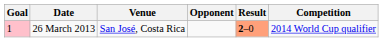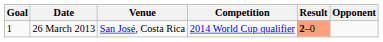columns swapped: (212, 12) <-> (323, 12)
(9, 28) pink background -> (9, 28) no background
